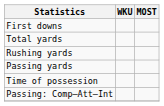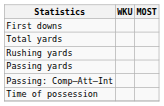rows swapped: (60, 94) <-> (52, 81)
